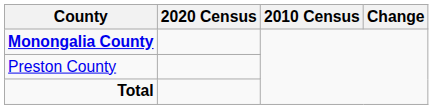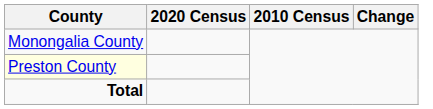(81, 41) bold -> (76, 41) normal
(62, 66) no background -> (62, 66) lightyellow background
